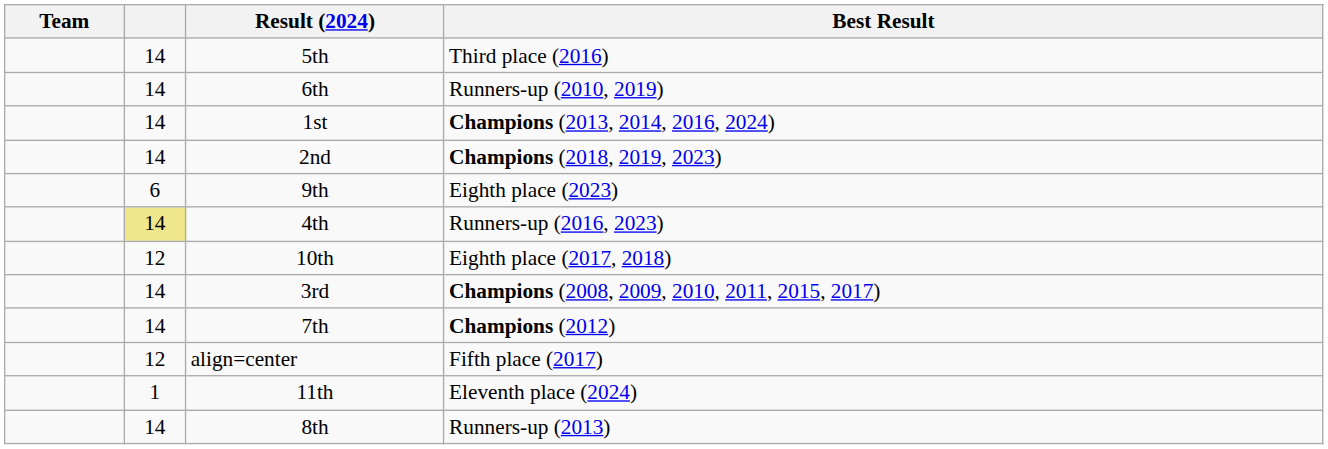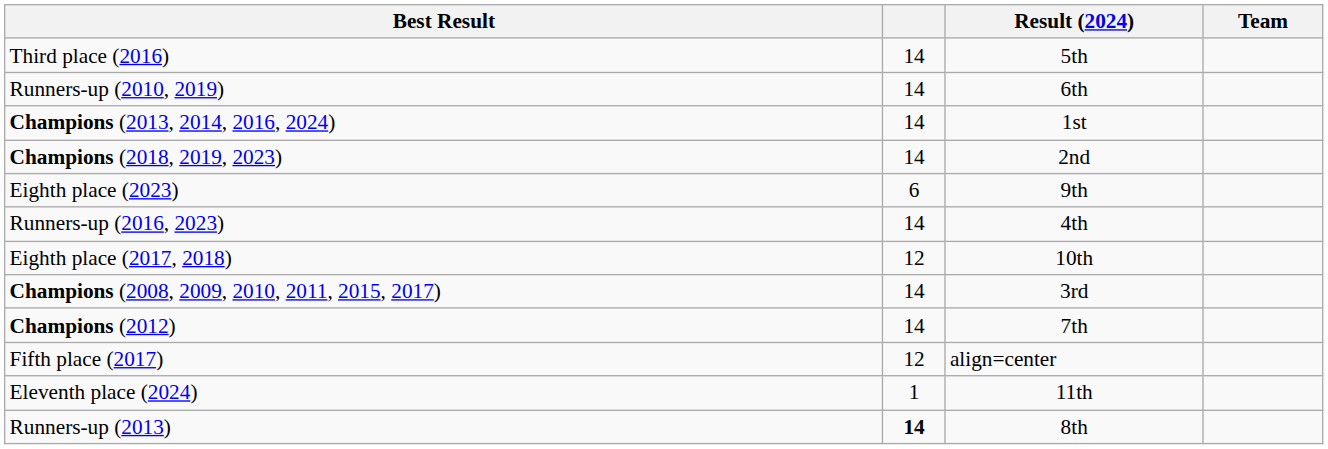columns swapped: (64, 21) <-> (883, 21)
(155, 223) khaki background -> (914, 223) no background
(155, 426) normal -> (914, 426) bold
